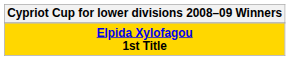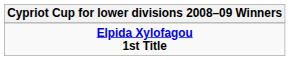(145, 39) gold background -> (145, 39) no background
